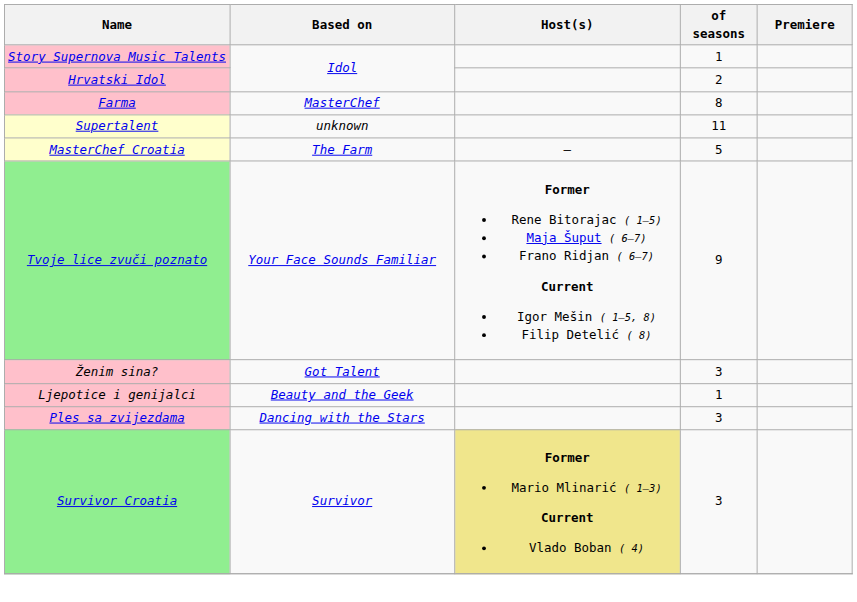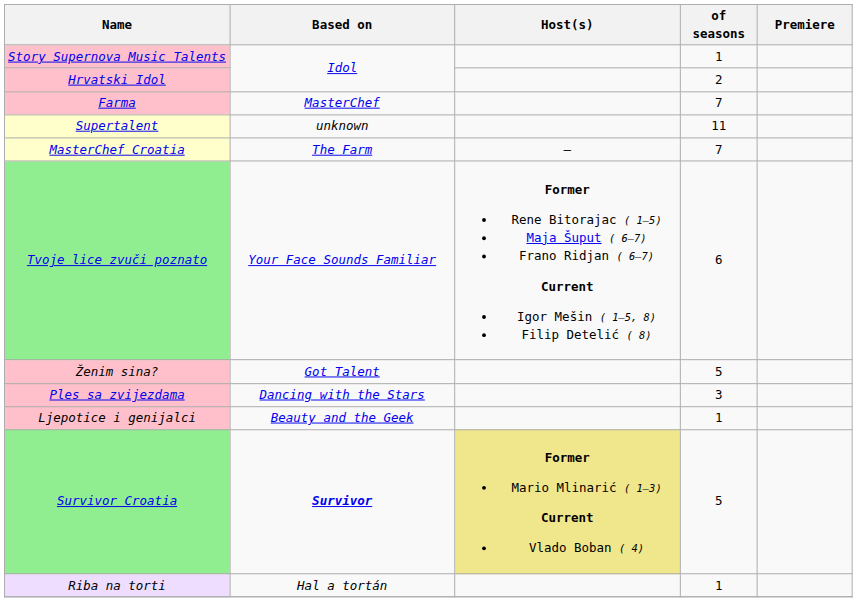(719, 103) 8 -> (719, 103) 7
(719, 149) 5 -> (719, 149) 7
(719, 260) 9 -> (719, 260) 6
(719, 371) 3 -> (719, 371) 5
rows swapped: (117, 418) <-> (117, 394)
(342, 501) normal -> (342, 501) bold
(719, 501) 3 -> (719, 501) 5
+ row: (117, 585)
